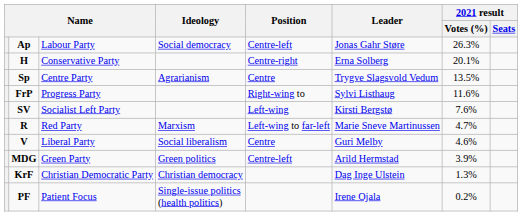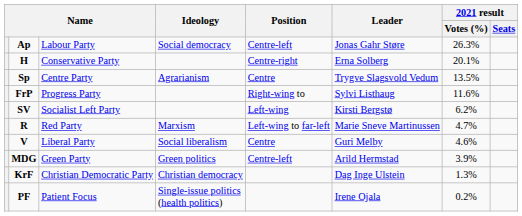(466, 110) 7.6% -> (466, 110) 6.2%
